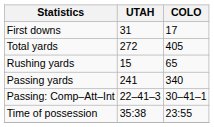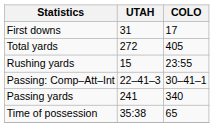(171, 63) 65 -> (179, 63) 23:55
rows swapped: (40, 80) <-> (61, 97)
(179, 113) 23:55 -> (171, 113) 65
